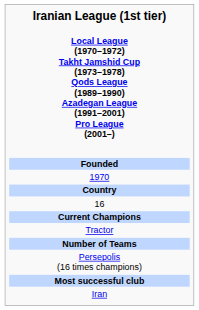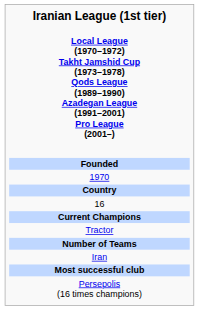(99, 262) Persepolis (16 times champions) -> (99, 257) Iran
(99, 294) Iran -> (99, 289) Persepolis (16 times champions)
